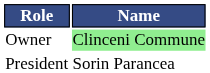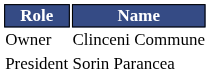(139, 40) lightgreen background -> (139, 40) no background
